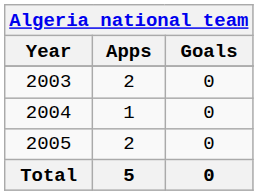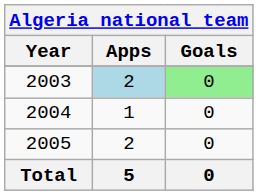(129, 82) no background -> (129, 82) lightblue background
(209, 82) no background -> (209, 82) lightgreen background
